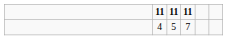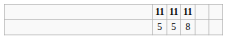(160, 27) 4 -> (160, 27) 5
(188, 27) 7 -> (188, 27) 8
